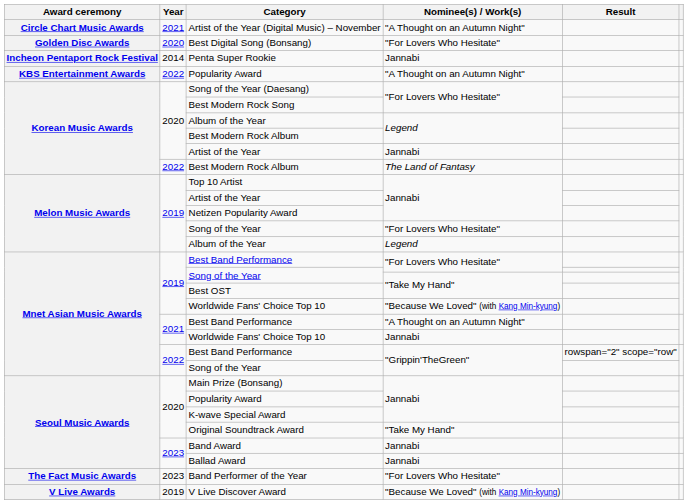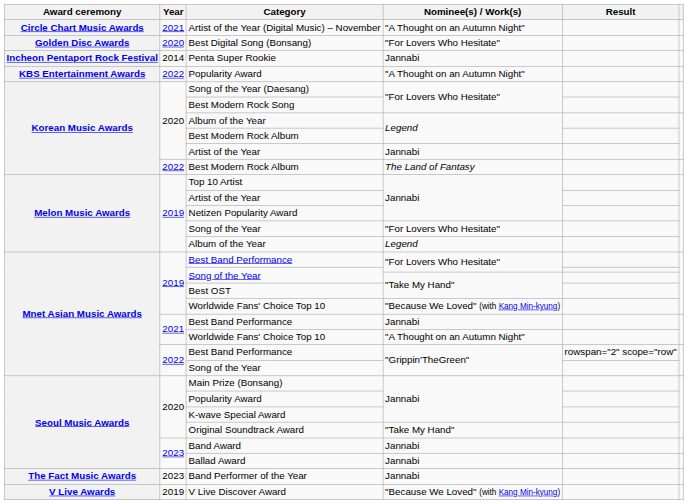(455, 321) "A Thought on an Autumn Night" -> (402, 321) Jannabi
(402, 337) Jannabi -> (455, 337) "A Thought on an Autumn Night"
(443, 476) "For Lovers Who Hesitate" -> (402, 476) Jannabi
